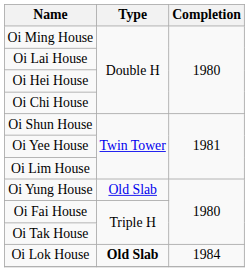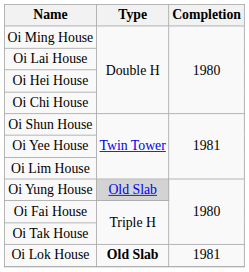(133, 189) no background -> (133, 189) lightgrey background
(207, 255) 1984 -> (207, 255) 1981
